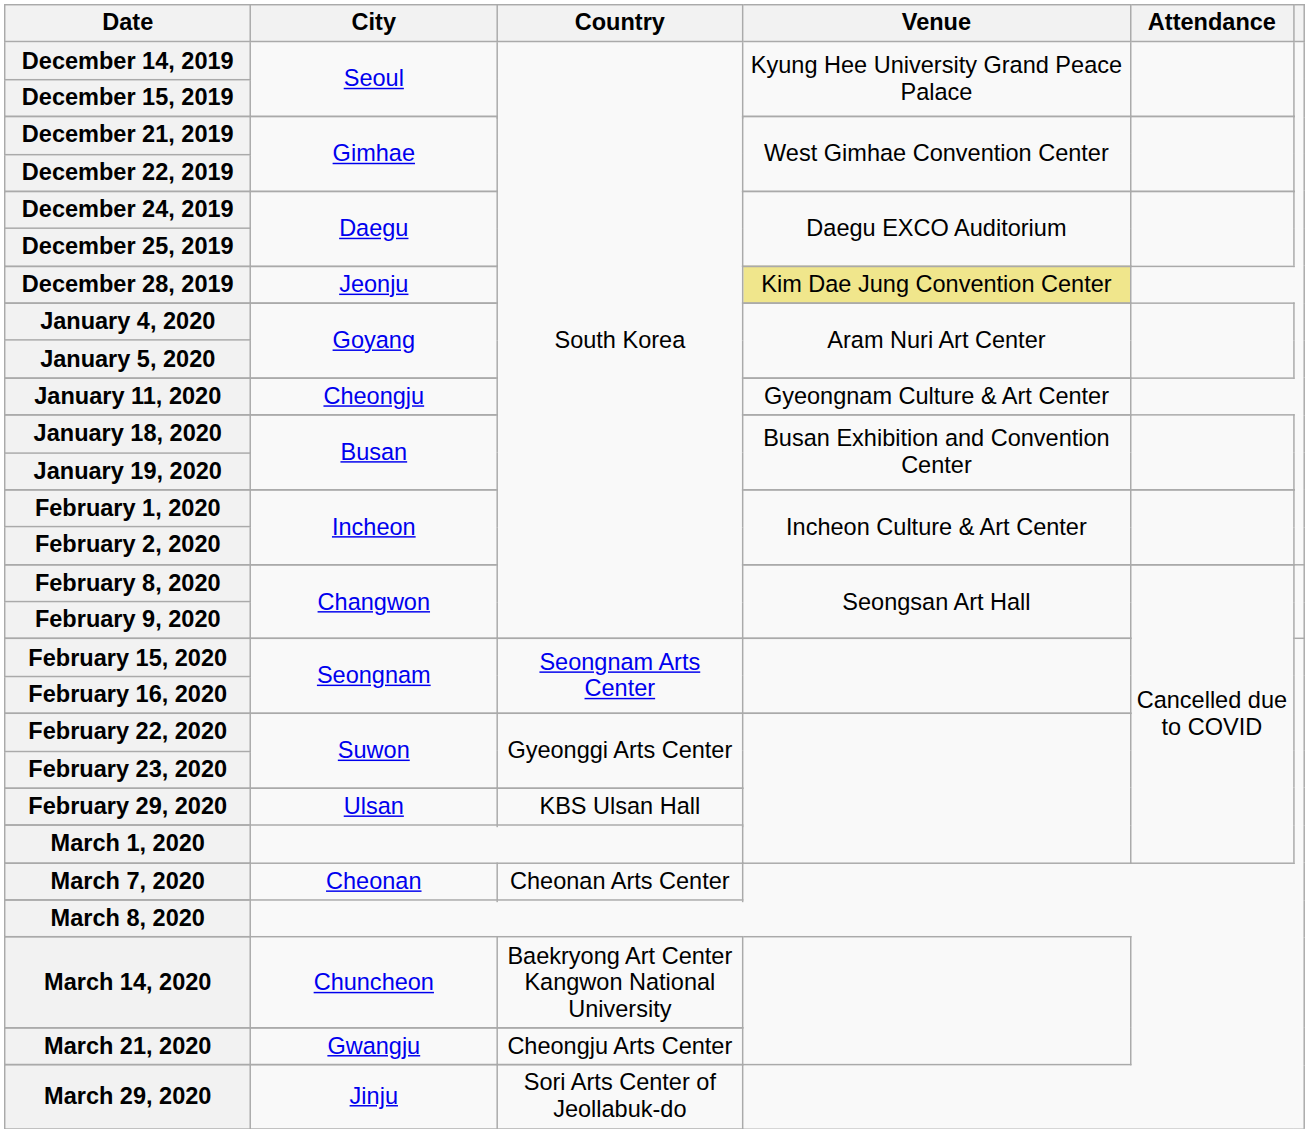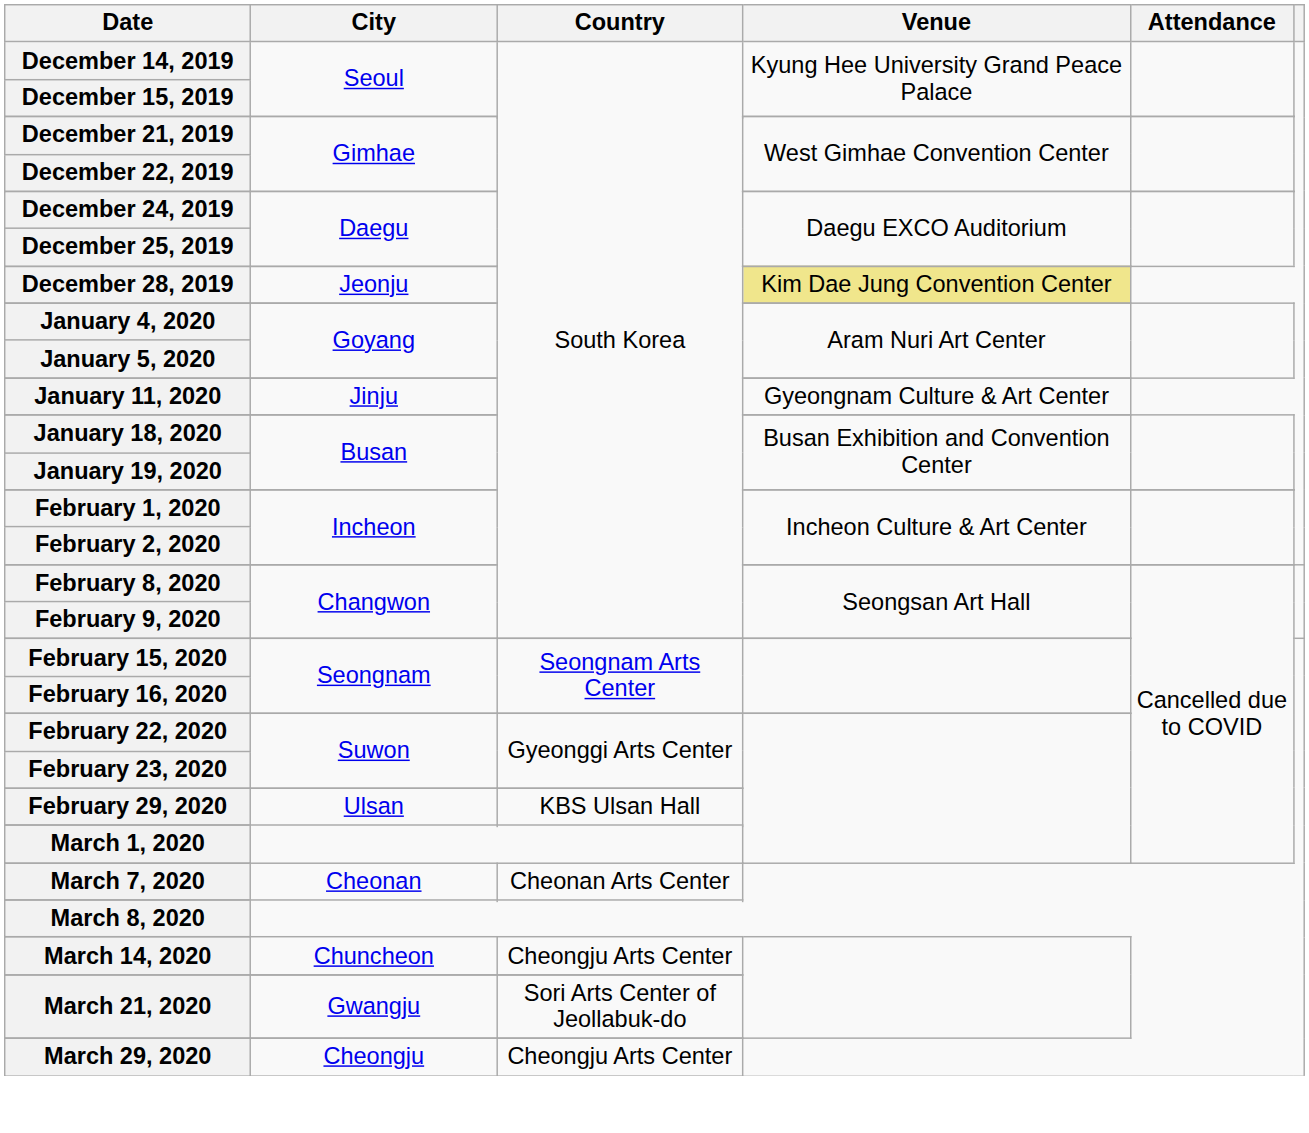(374, 396) Cheongju -> (374, 396) Jinju
(620, 982) Baekryong Art Center Kangwon National University -> (620, 955) Cheongju Arts Center
(620, 1045) Cheongju Arts Center -> (620, 1006) Sori Arts Center of Jeollabuk-do
(374, 1096) Jinju -> (374, 1056) Cheongju
(620, 1096) Sori Arts Center of Jeollabuk-do -> (620, 1056) Cheongju Arts Center
